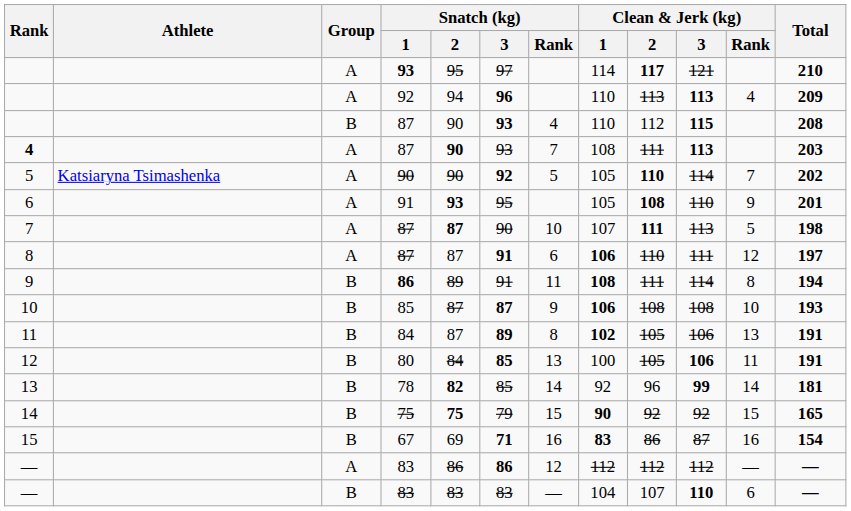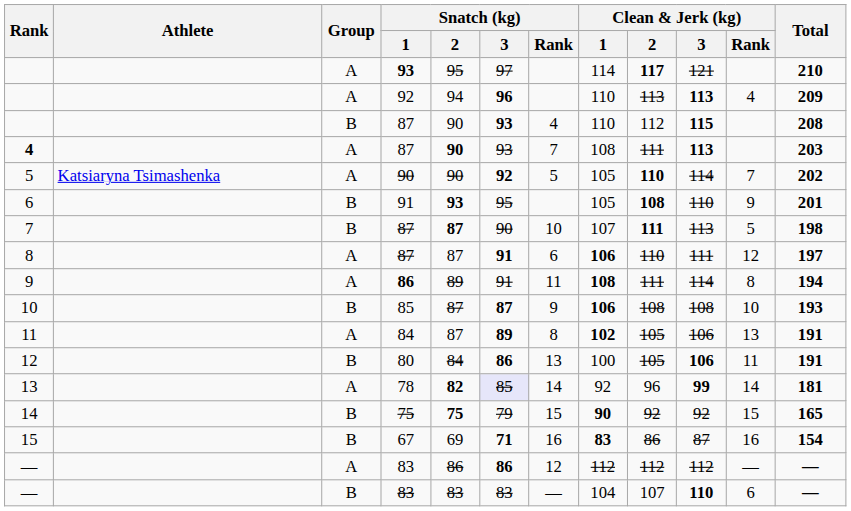(351, 202) A -> (351, 202) B
(351, 228) A -> (351, 228) B
(351, 281) B -> (351, 281) A
(351, 334) B -> (351, 334) A
(504, 360) 85 -> (504, 360) 86
(351, 387) B -> (351, 387) A
(504, 387) no background -> (504, 387) lavender background
